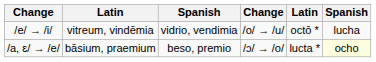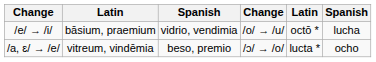(110, 30) vitreum, vindēmia -> (110, 30) bāsium, praemium
(110, 48) bāsium, praemium -> (110, 48) vitreum, vindēmia
(347, 48) lightyellow background -> (347, 48) no background
